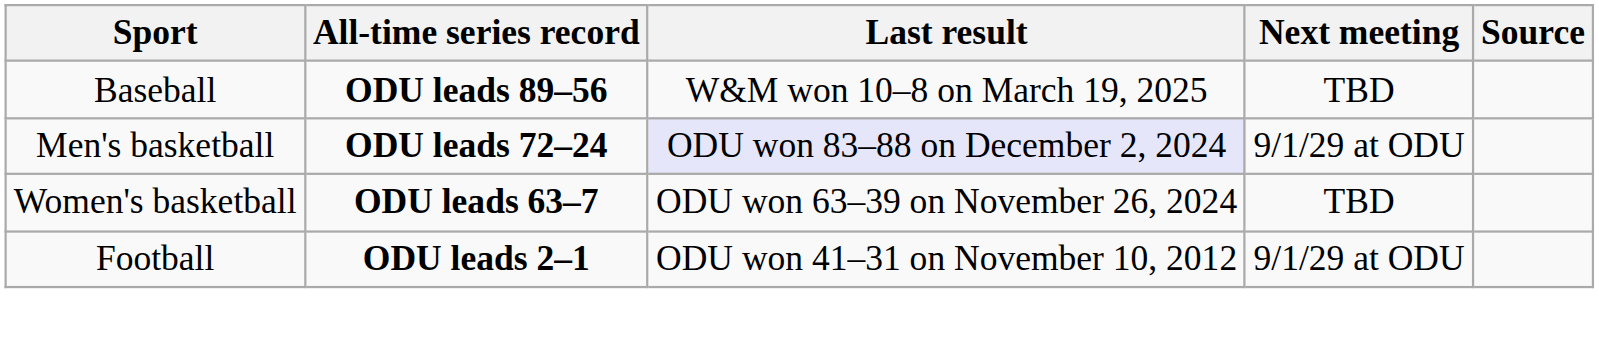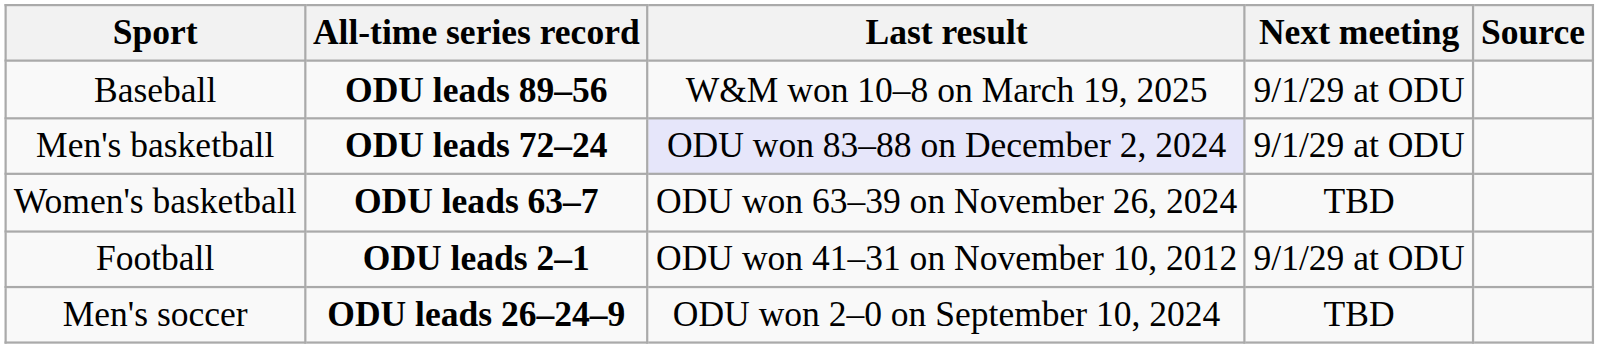(1359, 88) TBD -> (1359, 88) 9/1/29 at ODU
+ row: (155, 314)
